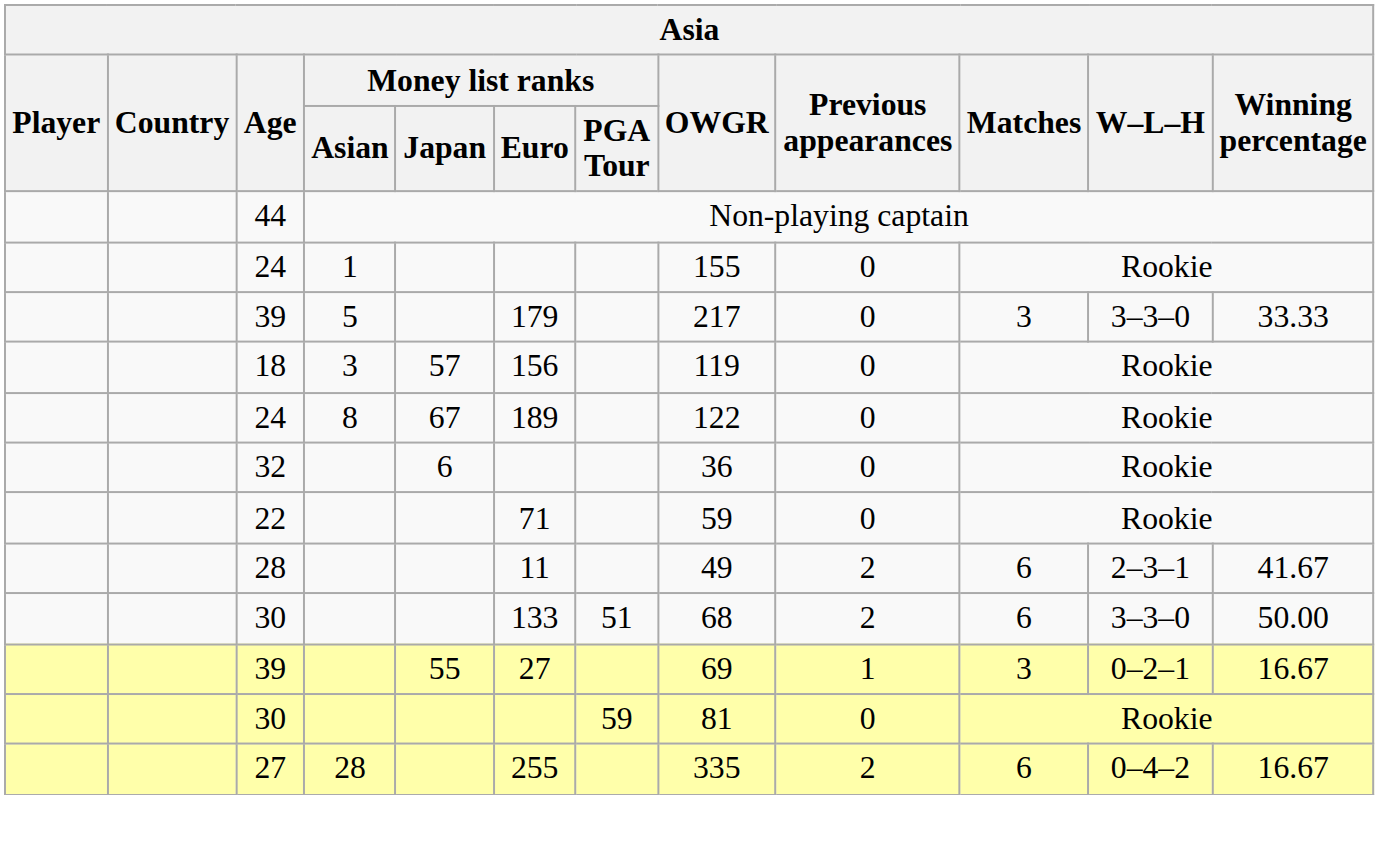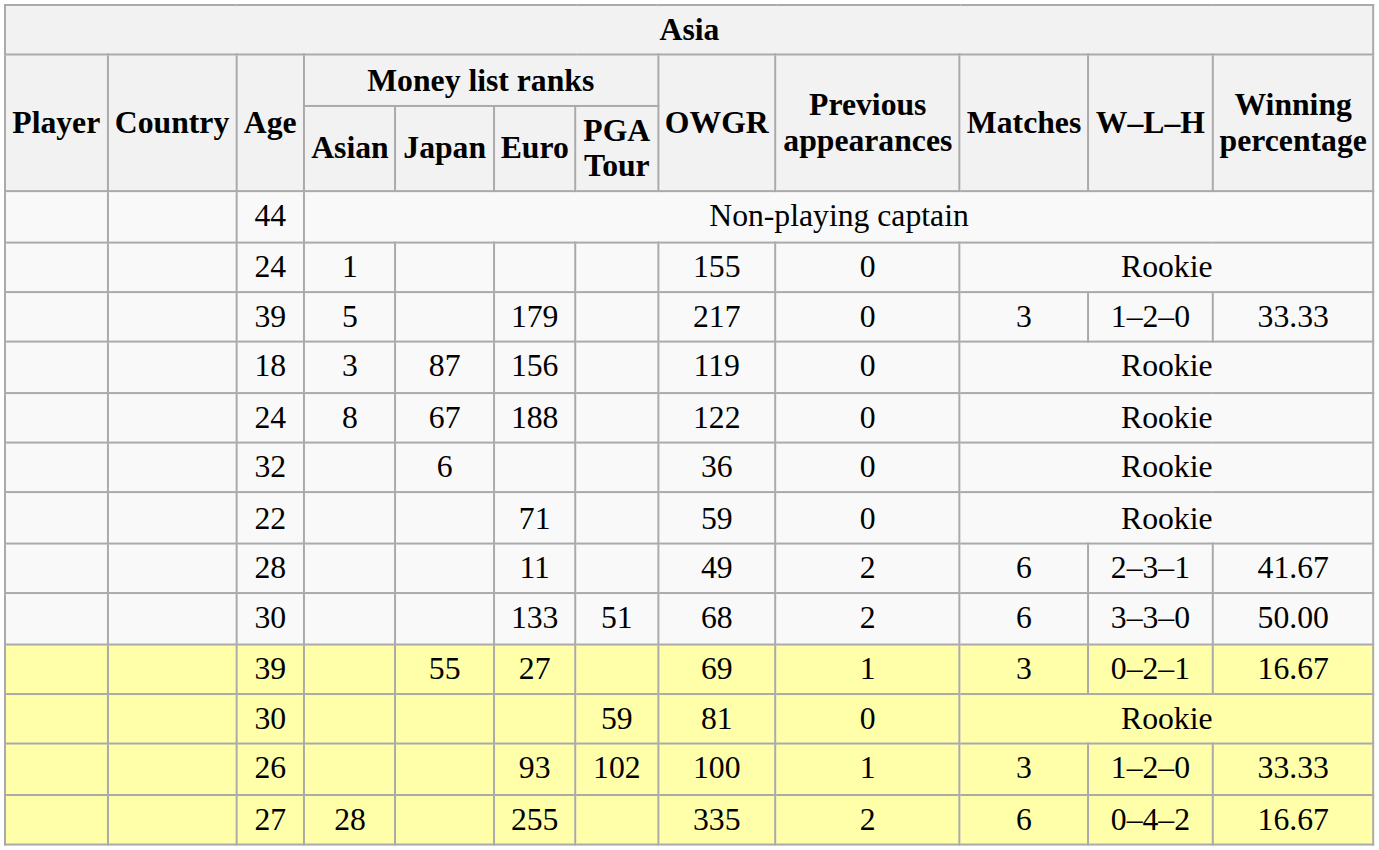(1150, 316) 3–3–0 -> (1150, 316) 1–2–0
(445, 366) 57 -> (445, 366) 87
(535, 416) 189 -> (535, 416) 188
+ row: (270, 768)
